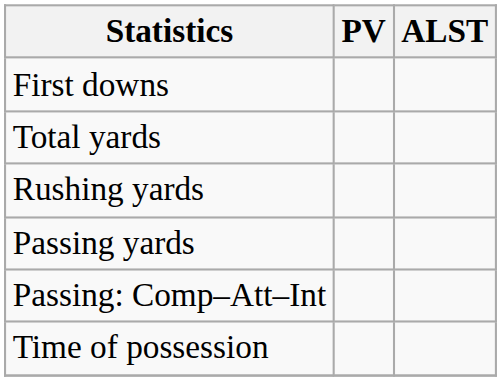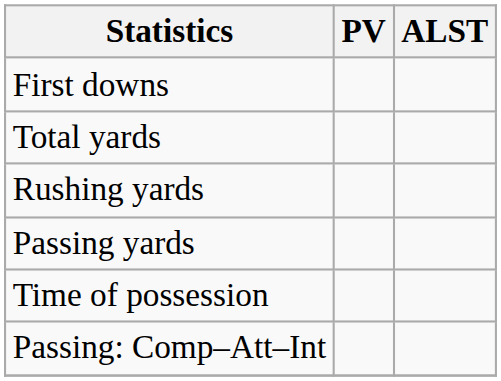rows swapped: (169, 295) <-> (141, 347)
